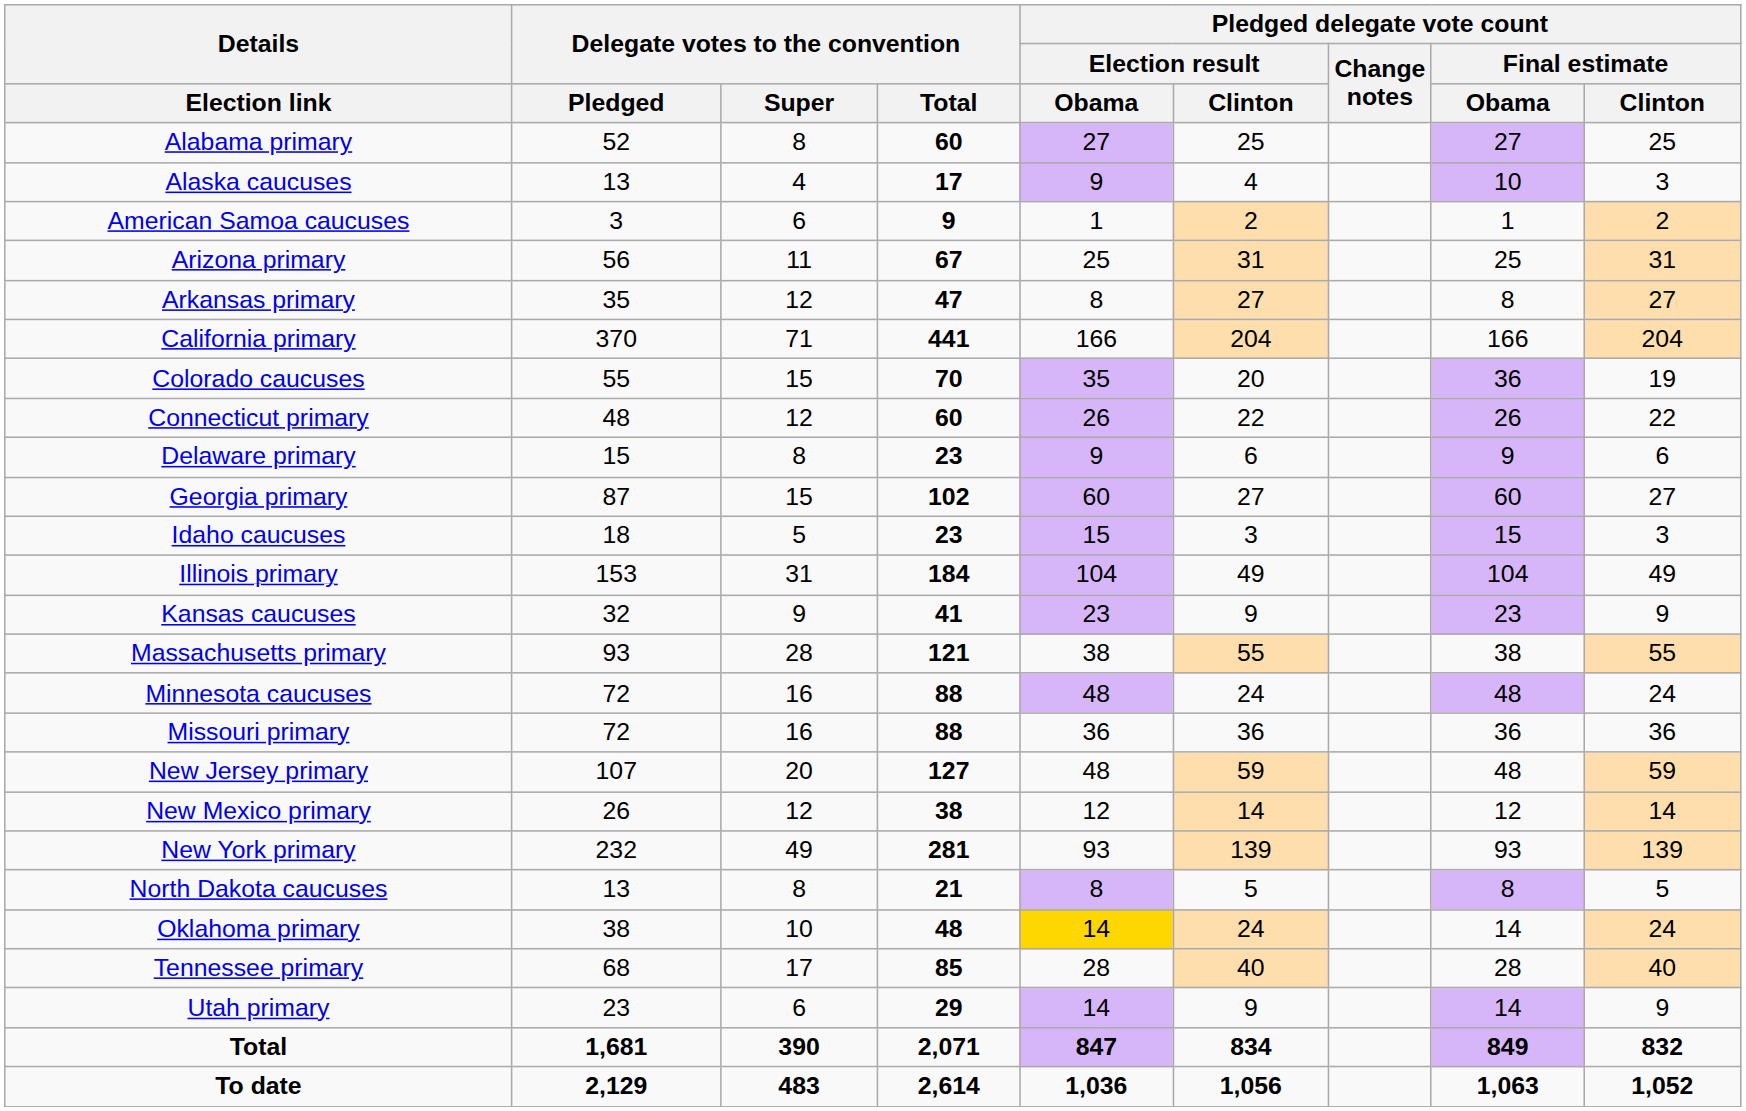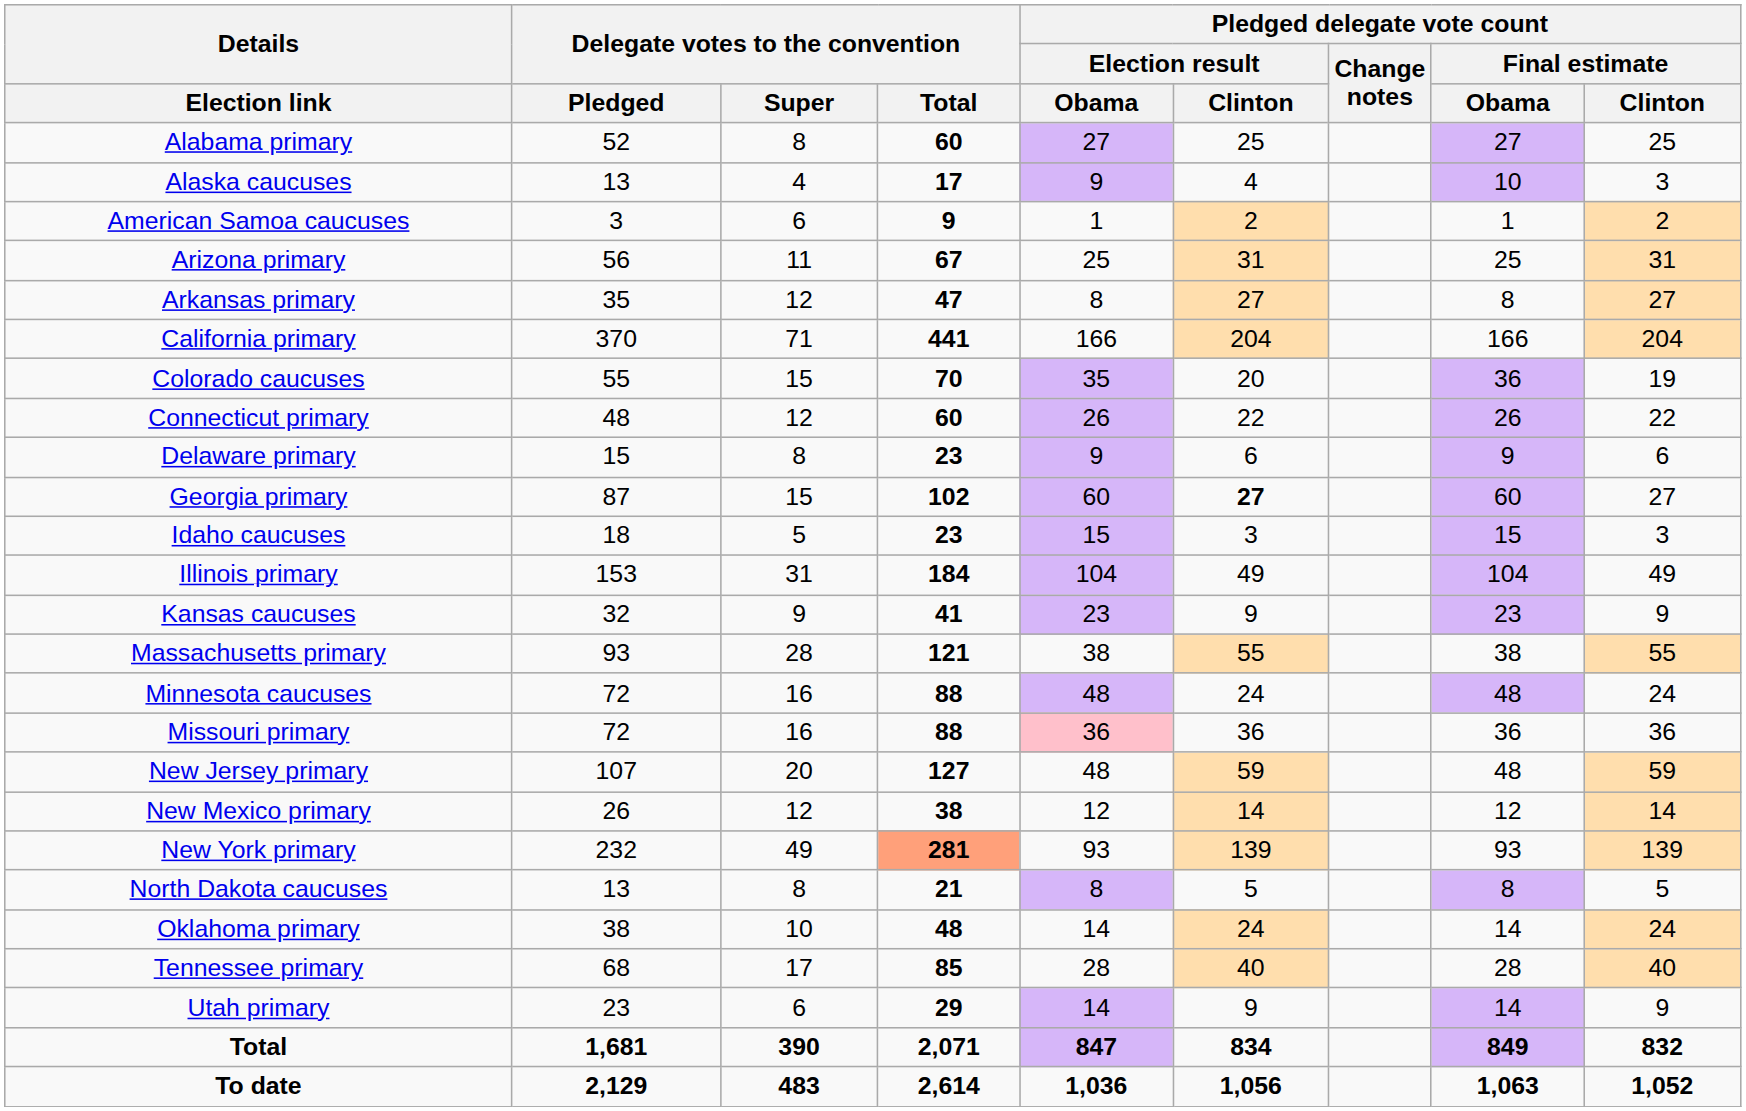(1251, 496) normal -> (1251, 496) bold
(1096, 732) no background -> (1096, 732) pink background
(949, 850) no background -> (949, 850) lightsalmon background
(1096, 928) gold background -> (1096, 928) no background
